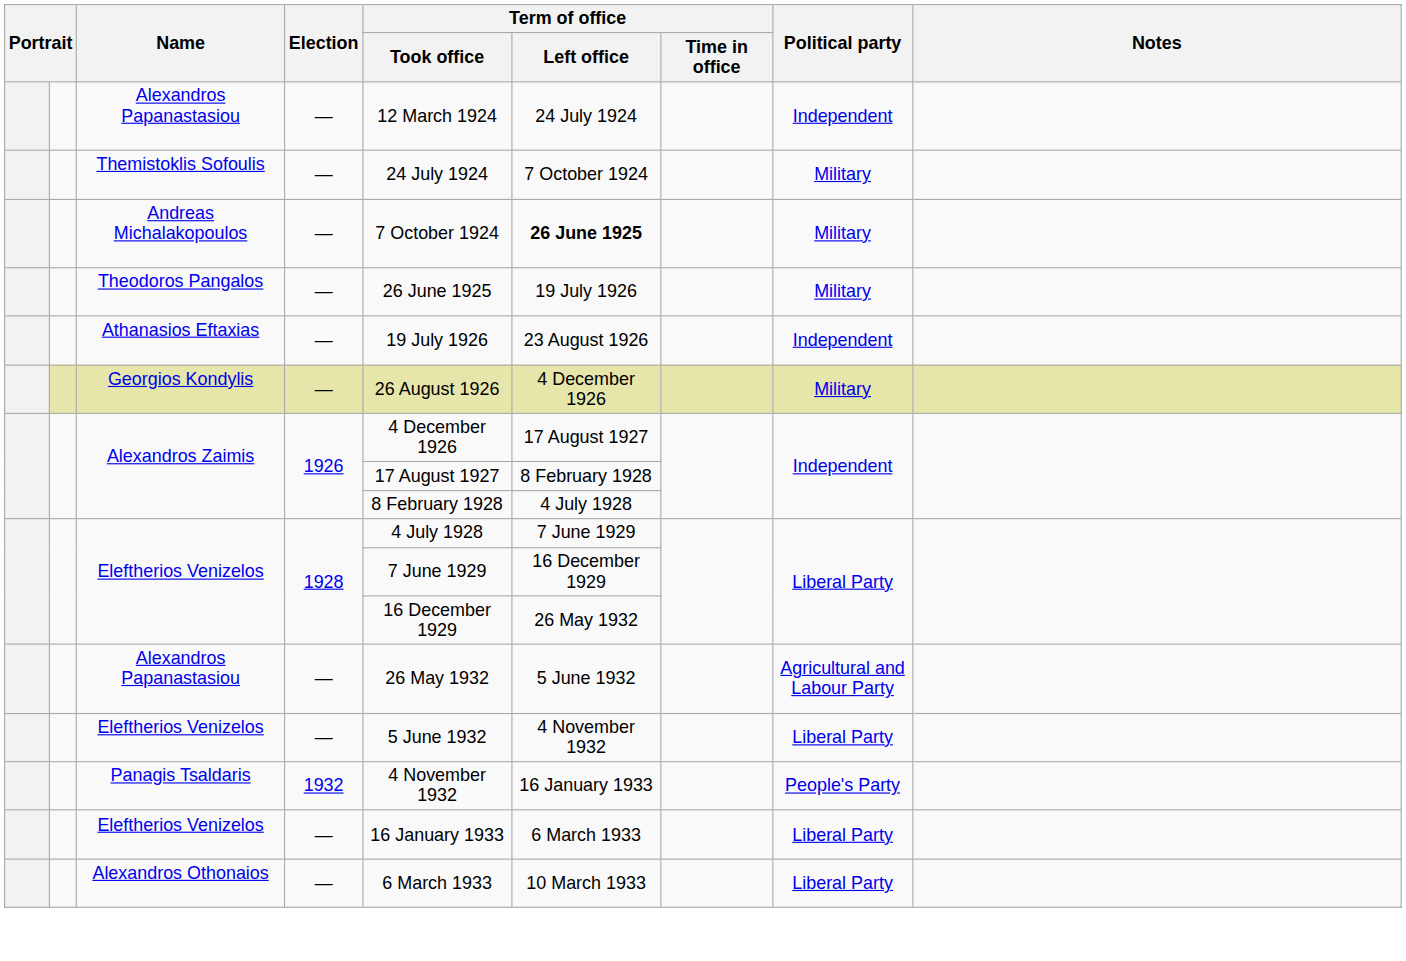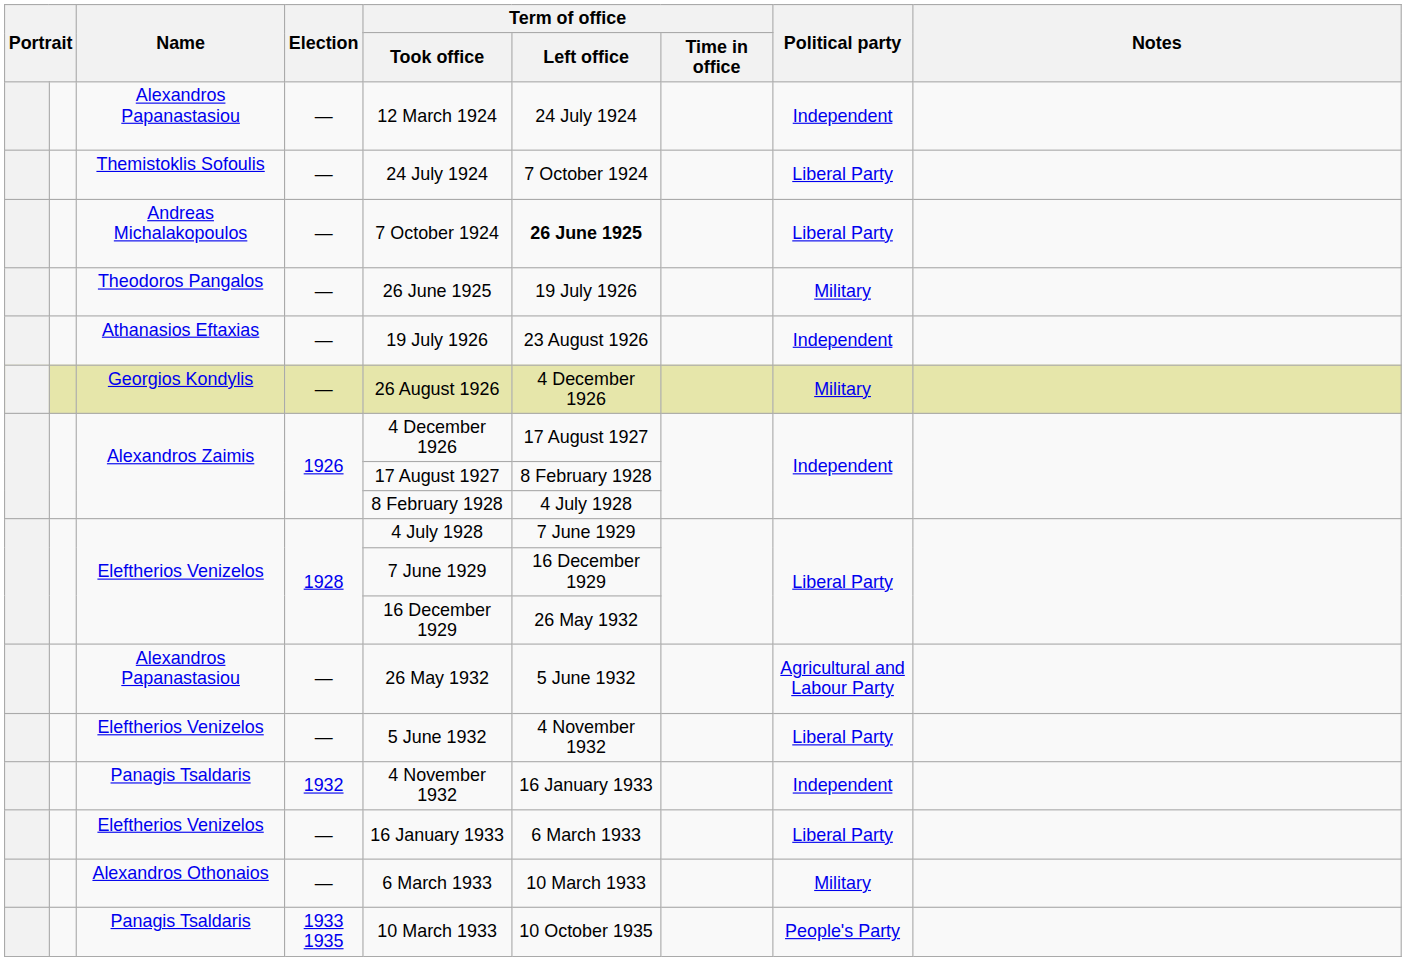(843, 174) Military -> (843, 174) Liberal Party
(843, 233) Military -> (843, 233) Liberal Party
(843, 785) People's Party -> (843, 785) Independent
(843, 883) Liberal Party -> (843, 883) Military
+ row: (181, 921)
